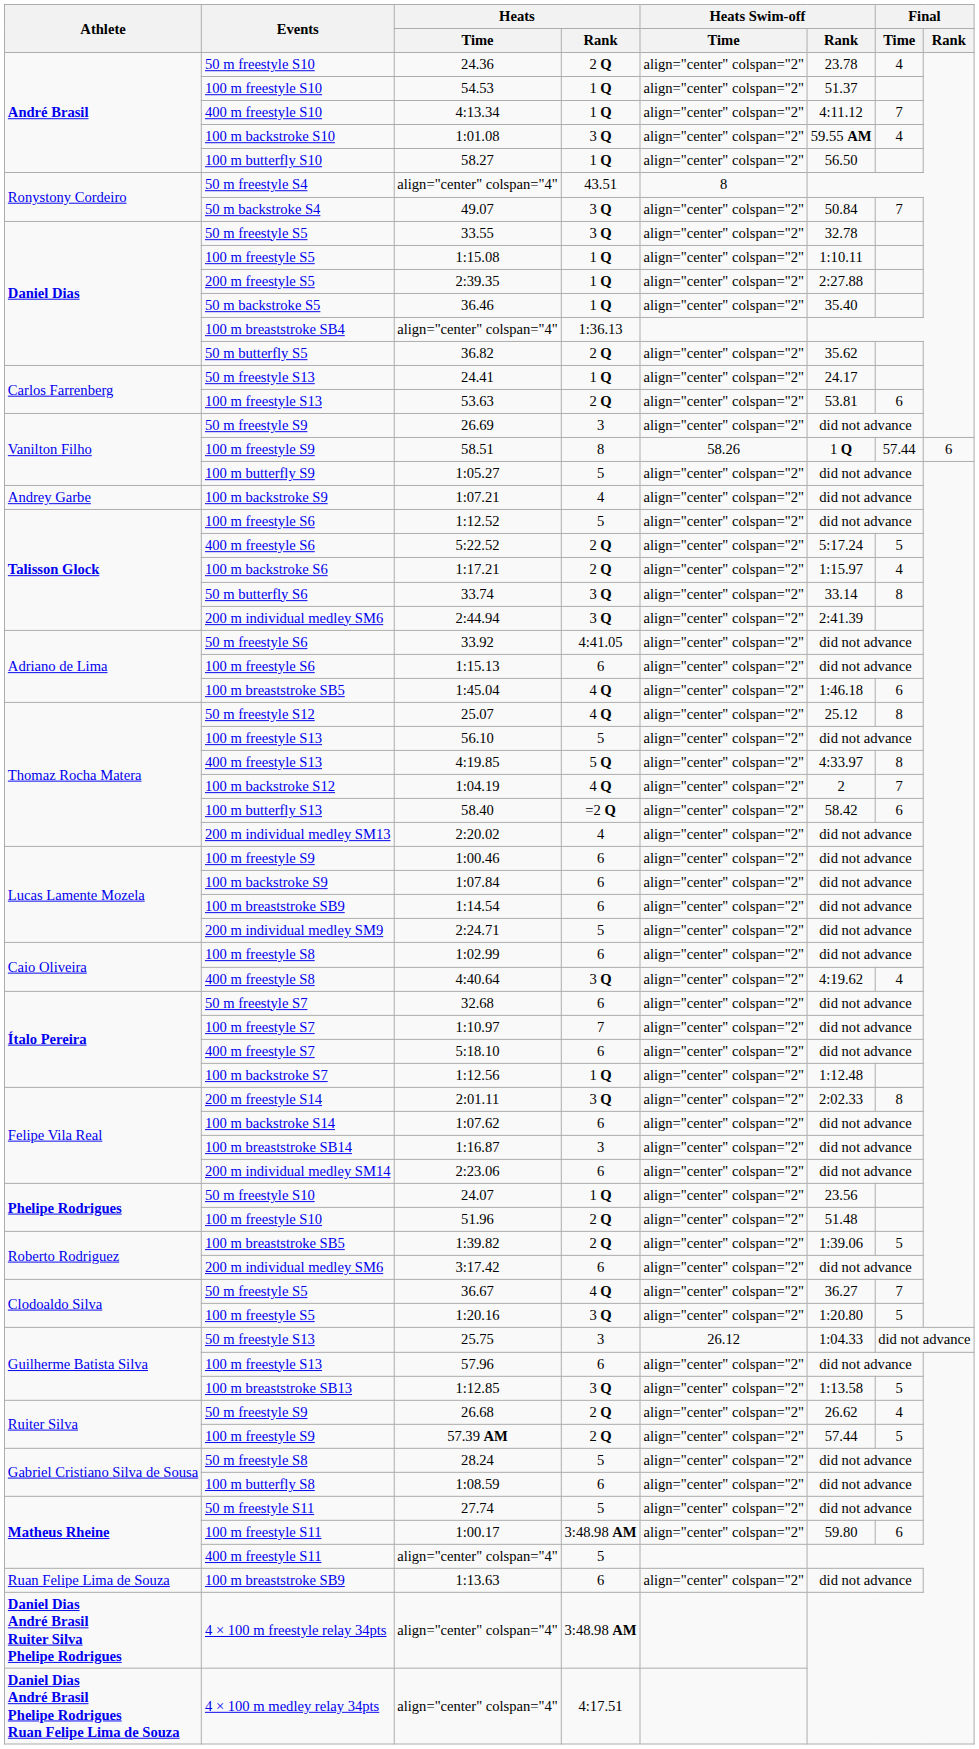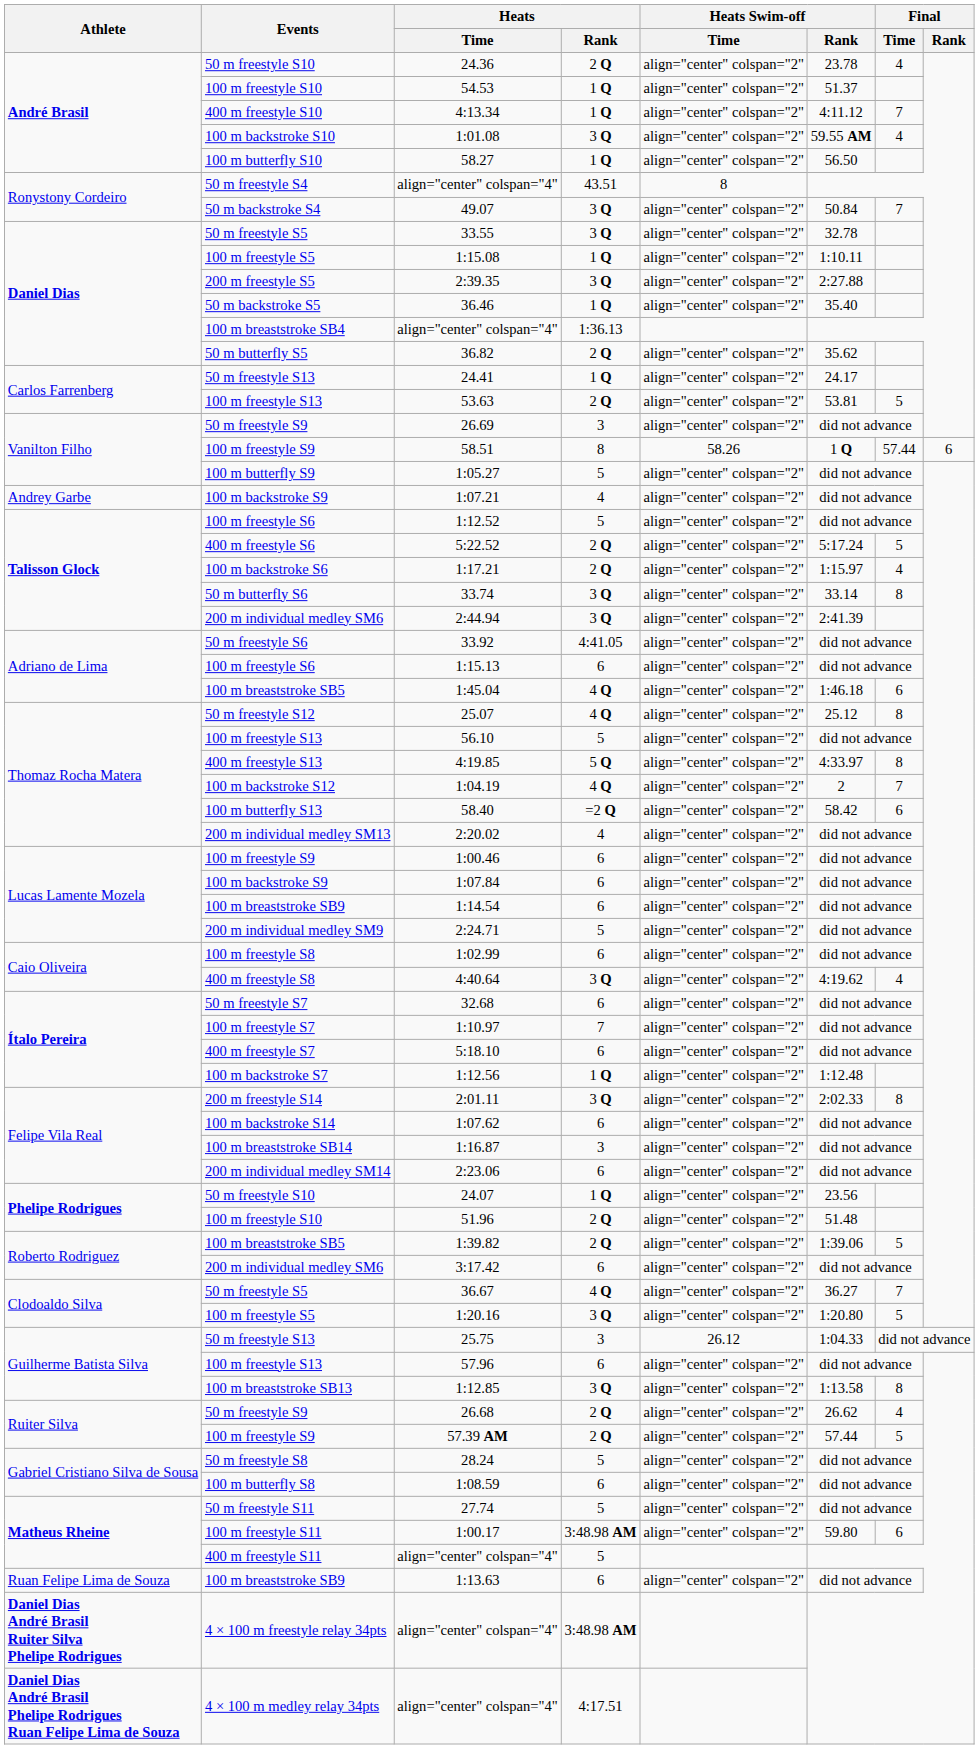(601, 281) 1 Q -> (601, 281) 3 Q
(899, 401) 6 -> (899, 401) 5
(899, 1388) 5 -> (899, 1388) 8
